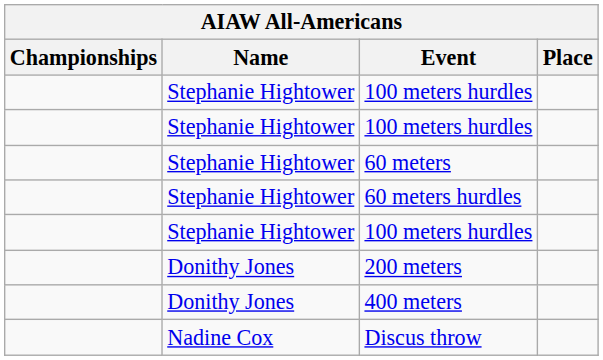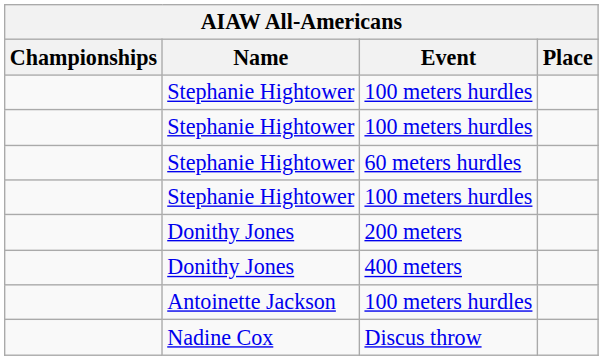- row: (261, 162)
+ row: (252, 302)
